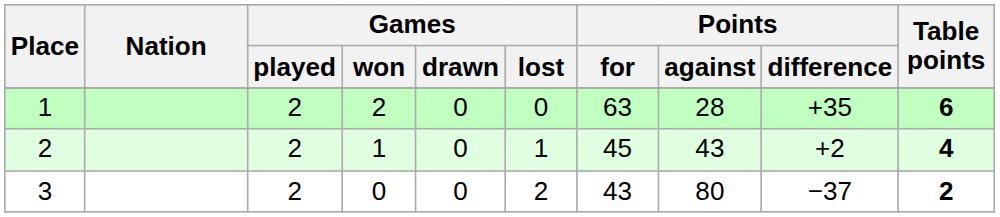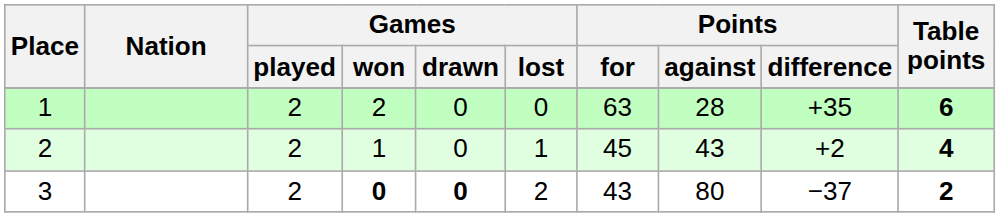(379, 190) normal -> (379, 190) bold
(460, 190) normal -> (460, 190) bold
